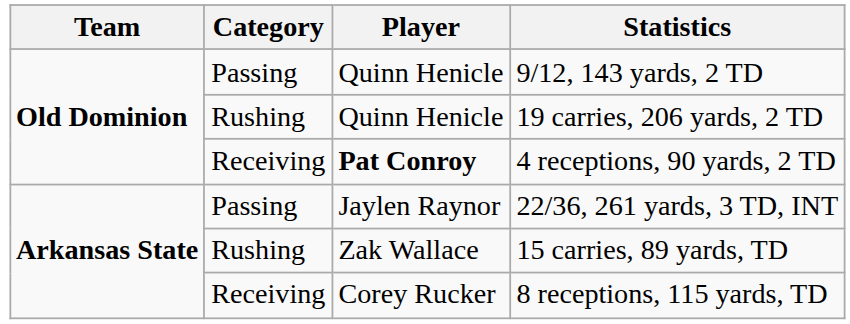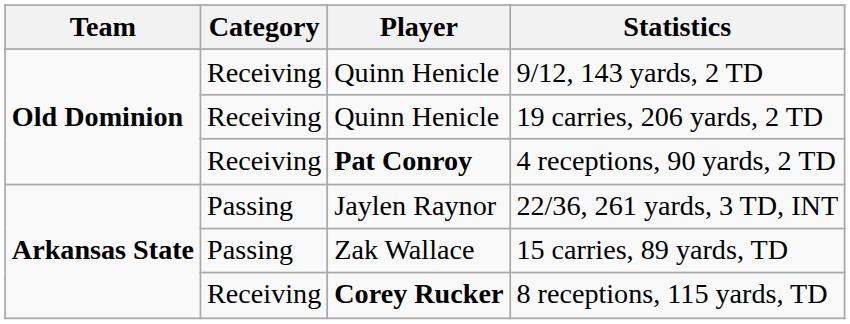(254, 71) Passing -> (264, 71) Receiving
(258, 116) Rushing -> (264, 116) Receiving
(258, 250) Rushing -> (250, 250) Passing
(417, 294) normal -> (419, 294) bold
